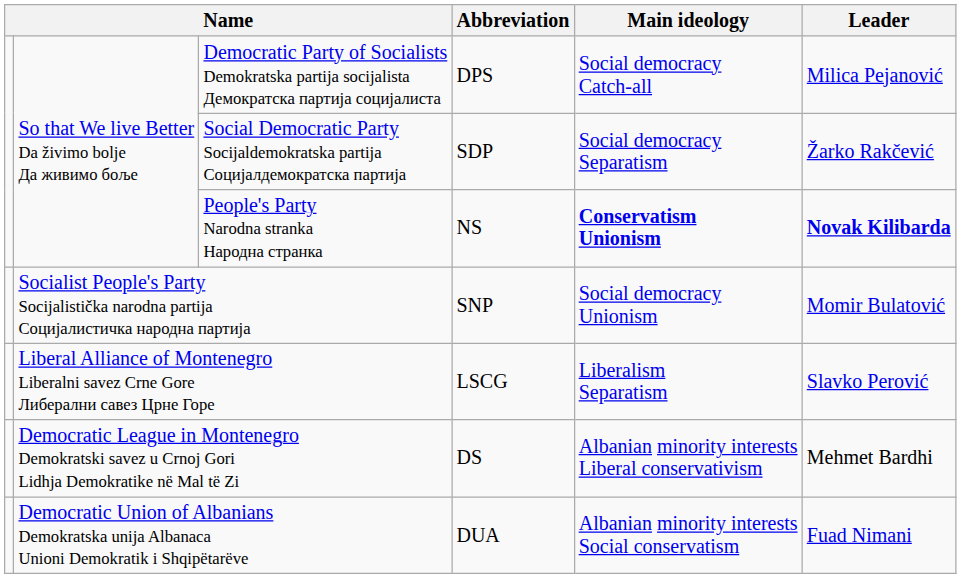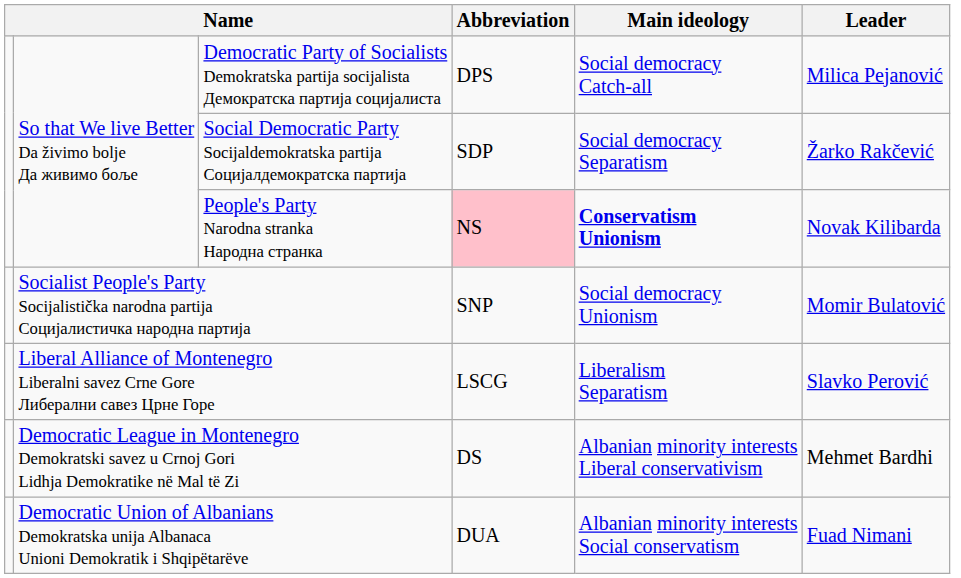(469, 228) no background -> (469, 228) pink background
(879, 228) bold -> (874, 228) normal
